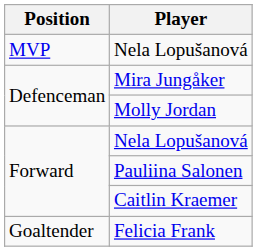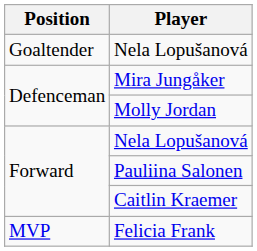(30, 49) MVP -> (51, 49) Goaltender
(51, 230) Goaltender -> (30, 230) MVP
